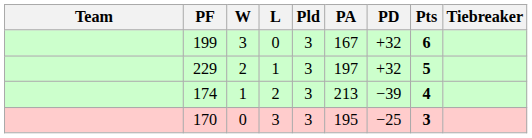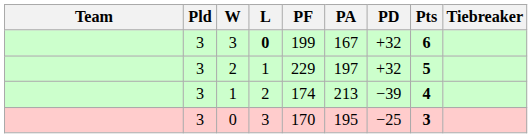columns swapped: (308, 17) <-> (205, 17)
(276, 42) normal -> (265, 42) bold
